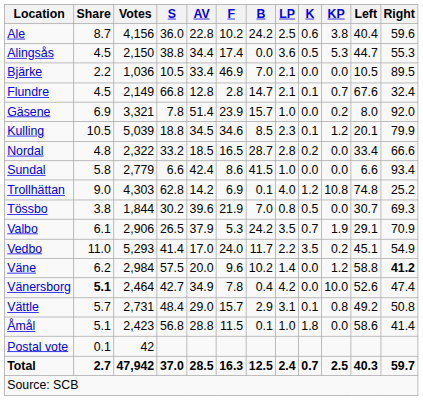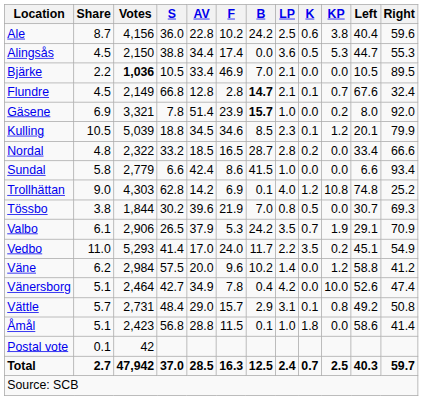(139, 72) normal -> (139, 72) bold
(261, 92) normal -> (261, 92) bold
(261, 111) normal -> (261, 111) bold
(403, 268) bold -> (403, 268) normal
(102, 287) bold -> (102, 287) normal
